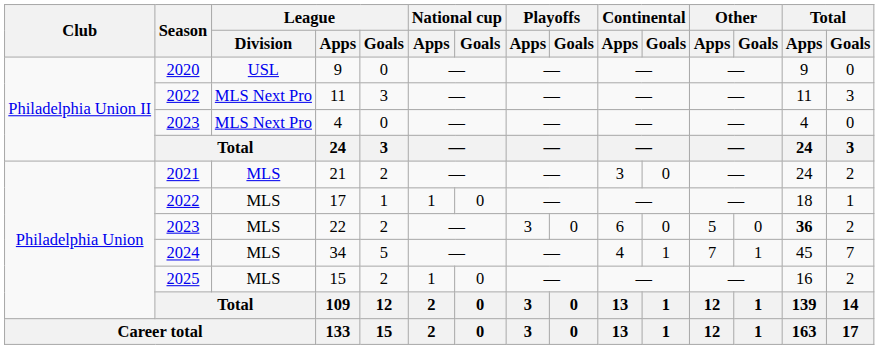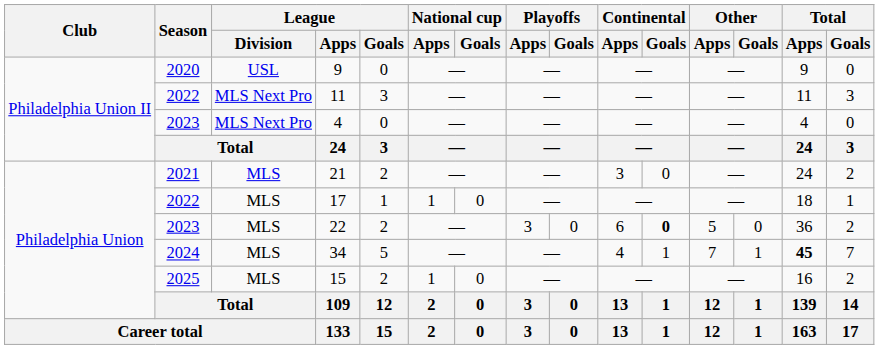(666, 226) normal -> (666, 226) bold
(804, 226) bold -> (804, 226) normal
(804, 252) normal -> (804, 252) bold
